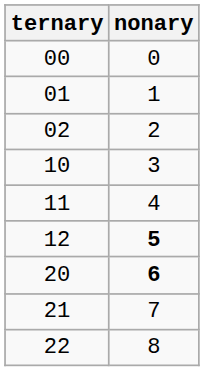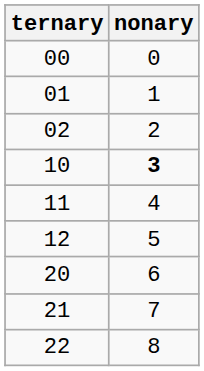(154, 167) normal -> (154, 167) bold
(154, 239) bold -> (154, 239) normal
(154, 275) bold -> (154, 275) normal
